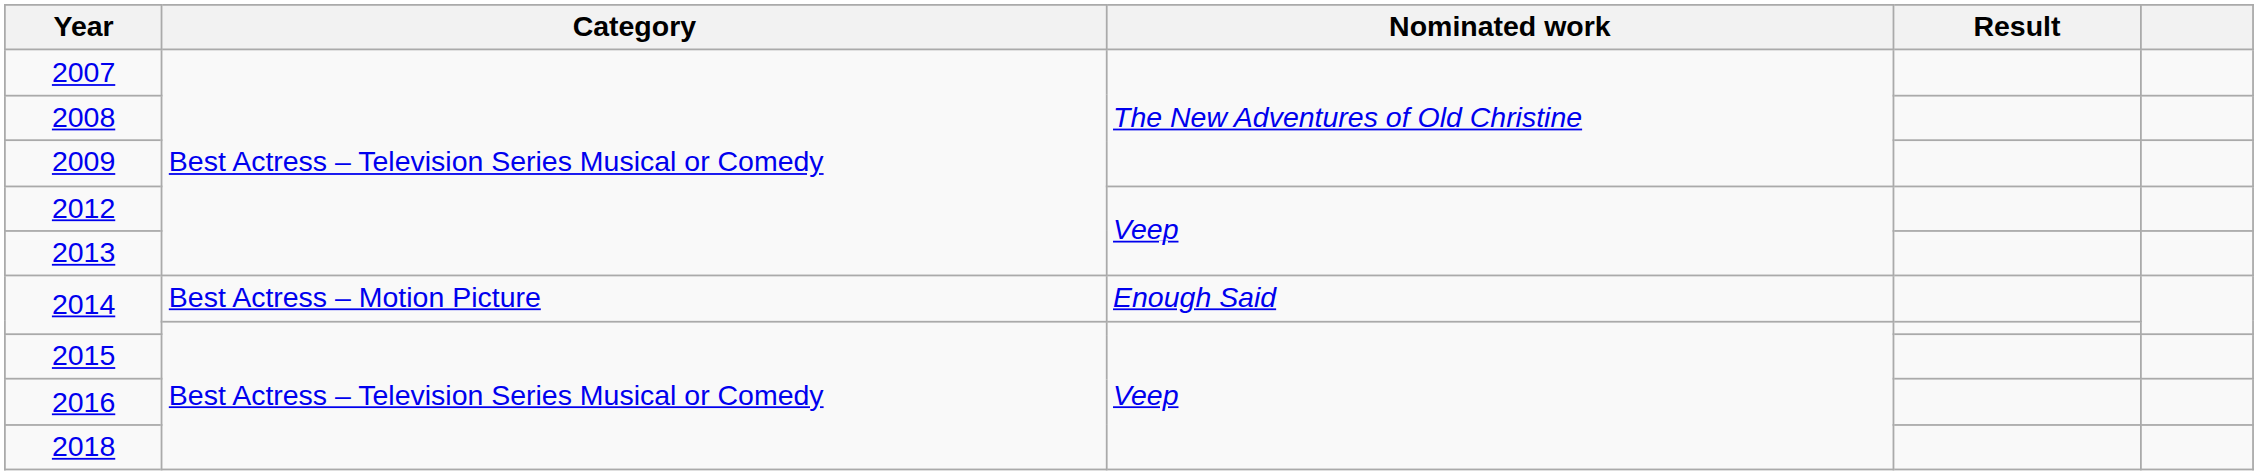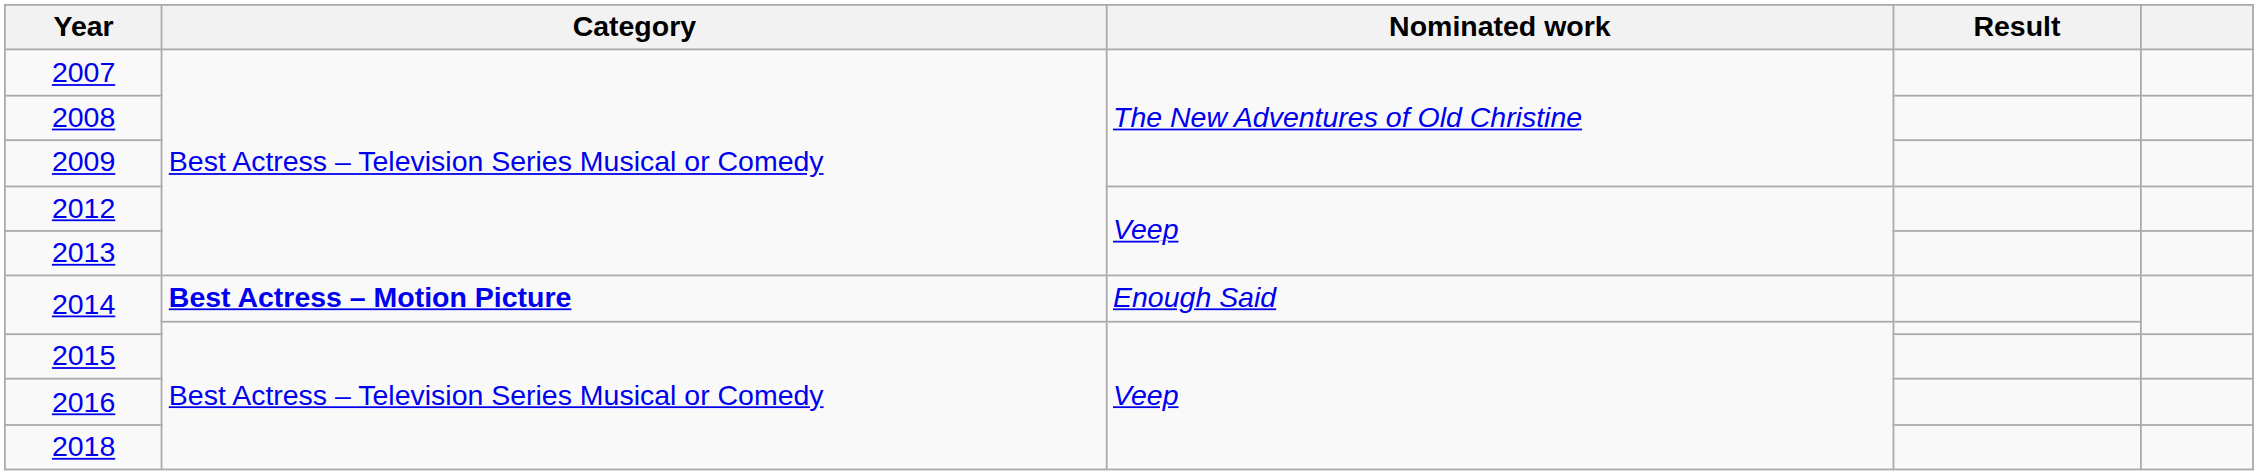(355, 298) normal -> (370, 298) bold
